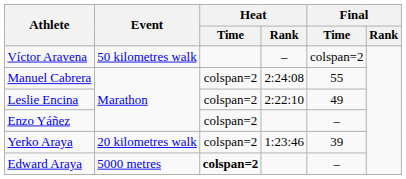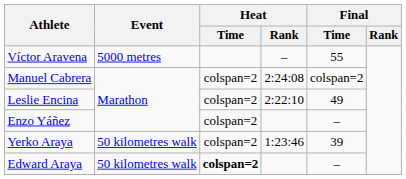(147, 57) 50 kilometres walk -> (129, 57) 5000 metres
(337, 57) colspan=2 -> (337, 57) 55
(337, 78) 55 -> (337, 78) colspan=2
(147, 142) 20 kilometres walk -> (147, 142) 50 kilometres walk
(129, 164) 5000 metres -> (147, 164) 50 kilometres walk
